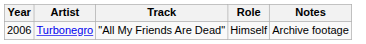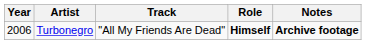(249, 30) normal -> (250, 30) bold
(311, 30) normal -> (317, 30) bold
